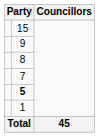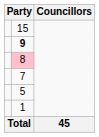(23, 44) normal -> (23, 44) bold
(23, 60) no background -> (23, 60) pink background
(23, 92) bold -> (23, 92) normal
